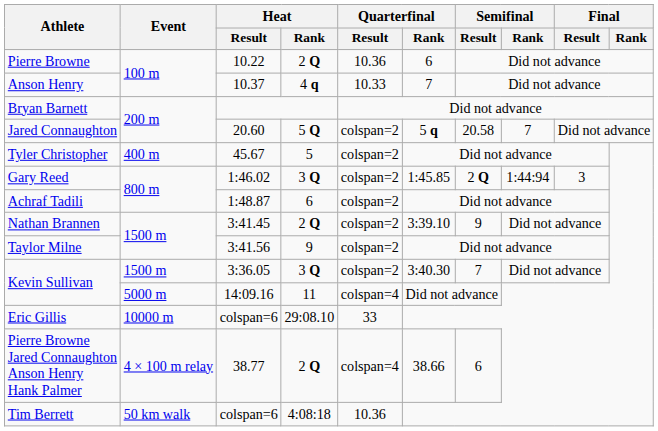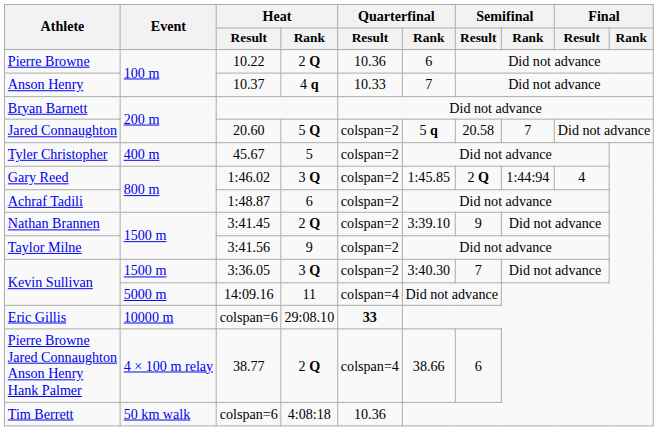(582, 178) 3 -> (582, 178) 4
(370, 317) normal -> (370, 317) bold
